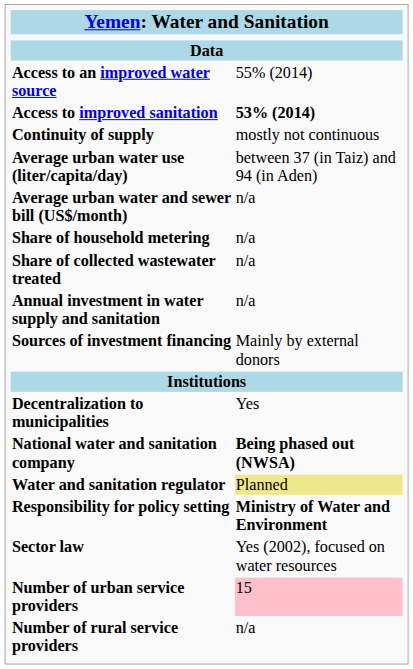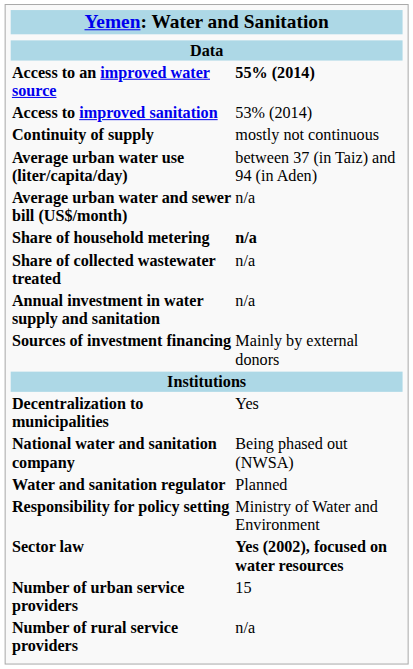(274, 72) normal -> (275, 72) bold
(275, 113) bold -> (274, 113) normal
(246, 238) normal -> (246, 238) bold
(295, 453) bold -> (291, 453) normal
(262, 484) khaki background -> (261, 484) no background
(313, 516) bold -> (307, 516) normal
(310, 556) normal -> (311, 556) bold
(244, 587) pink background -> (243, 587) no background
